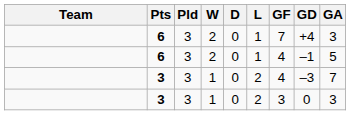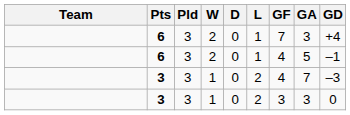columns swapped: (333, 15) <-> (307, 15)
